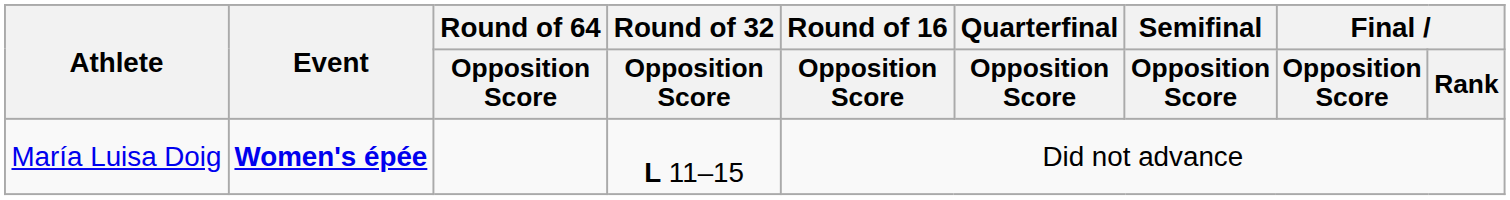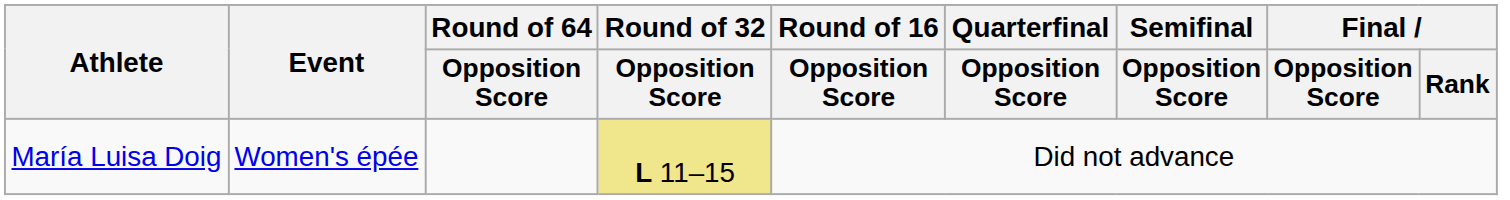(331, 157) bold -> (326, 157) normal
(694, 172) no background -> (685, 172) khaki background
